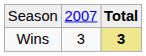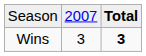(121, 39) khaki background -> (121, 39) no background
